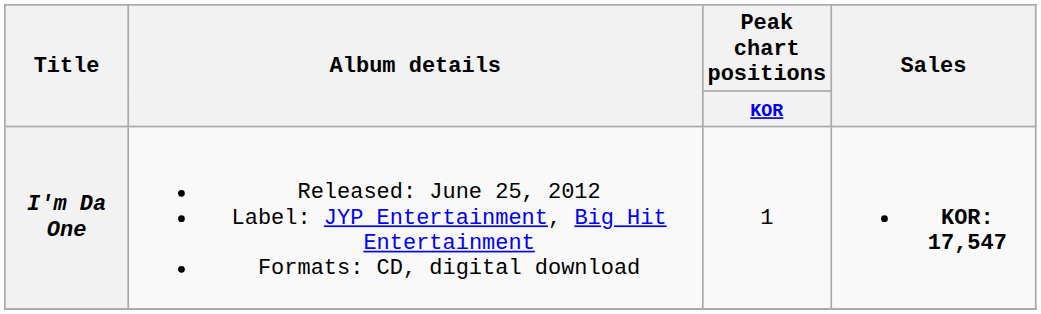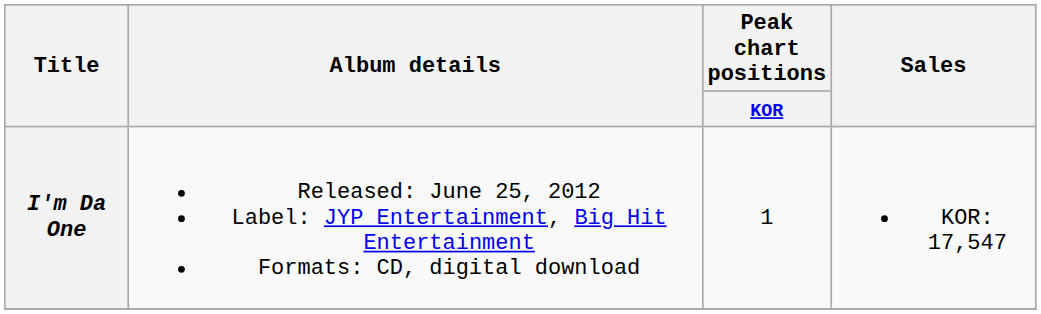(934, 230) bold -> (934, 230) normal
